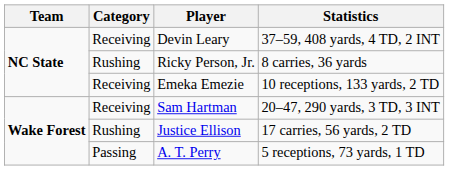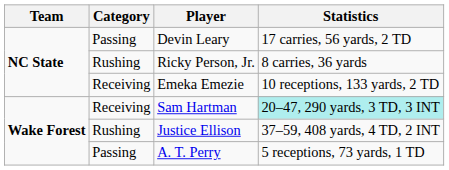(121, 39) Receiving -> (114, 39) Passing
(351, 39) 37–59, 408 yards, 4 TD, 2 INT -> (336, 39) 17 carries, 56 yards, 2 TD
(351, 107) no background -> (351, 107) paleturquoise background
(336, 130) 17 carries, 56 yards, 2 TD -> (351, 130) 37–59, 408 yards, 4 TD, 2 INT
